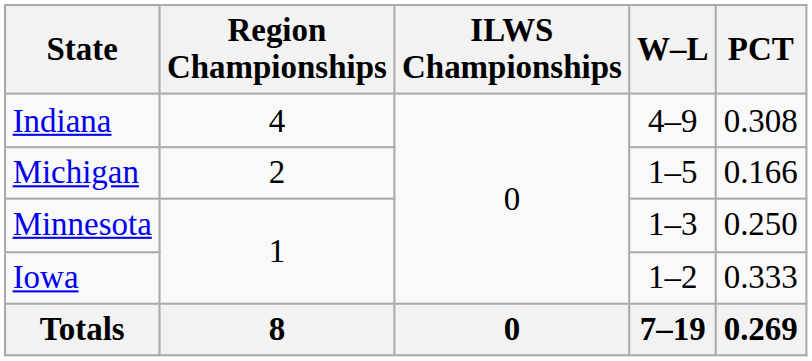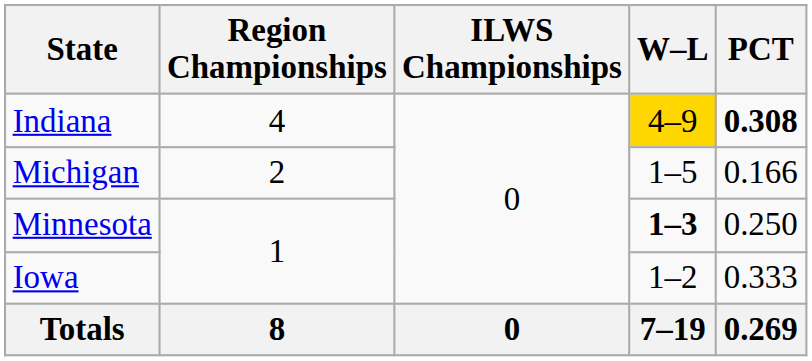(673, 119) no background -> (673, 119) gold background
(761, 119) normal -> (761, 119) bold
(673, 224) normal -> (673, 224) bold
